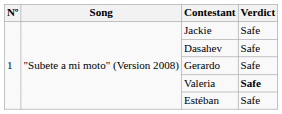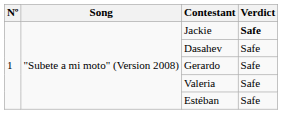(250, 30) normal -> (251, 30) bold
(251, 83) bold -> (250, 83) normal
